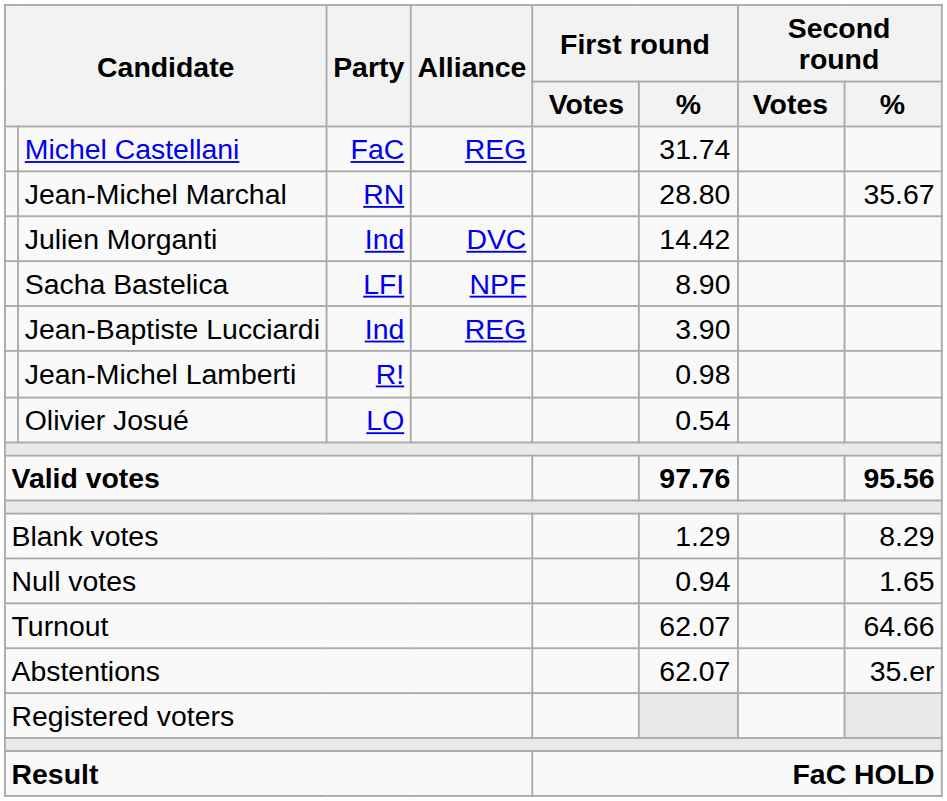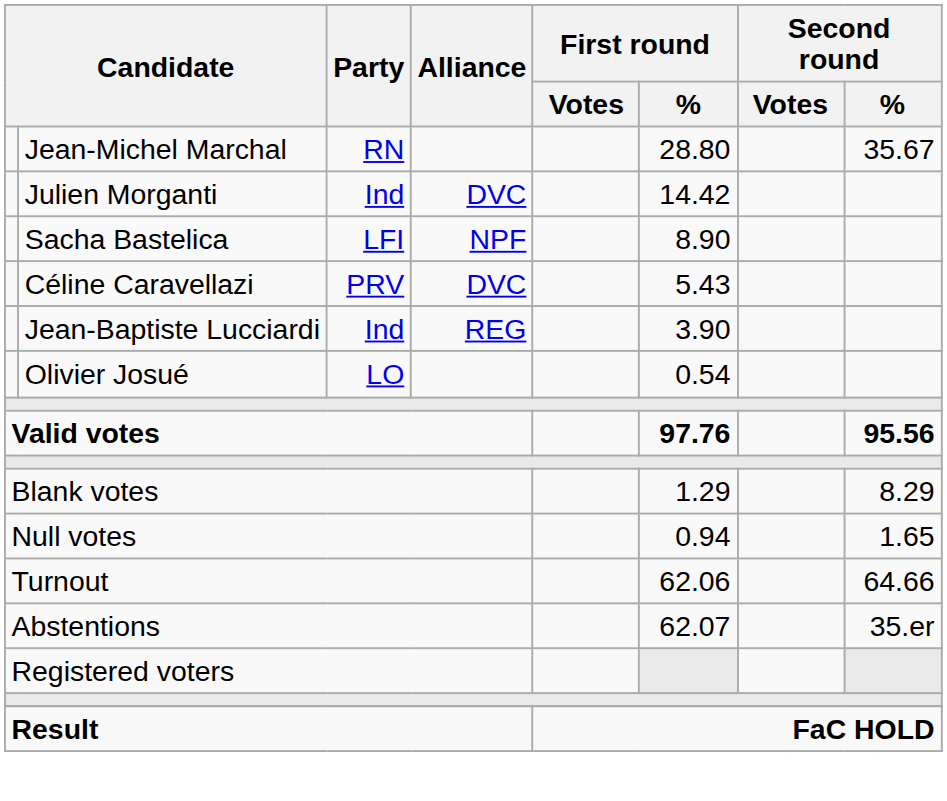- row: (132, 149)
+ row: (139, 284)
- row: (160, 374)
(695, 626) 62.07 -> (695, 581) 62.06
